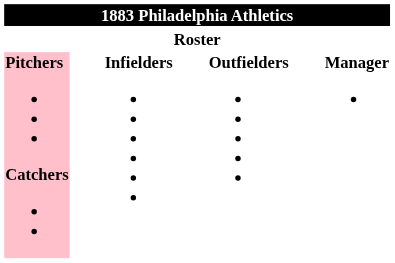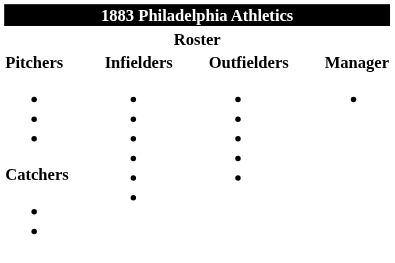(37, 147) pink background -> (37, 147) no background
